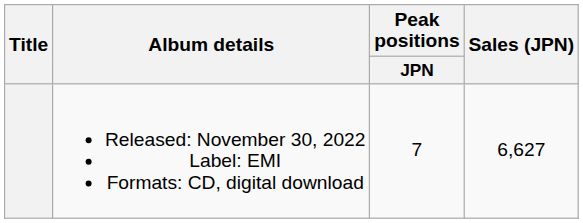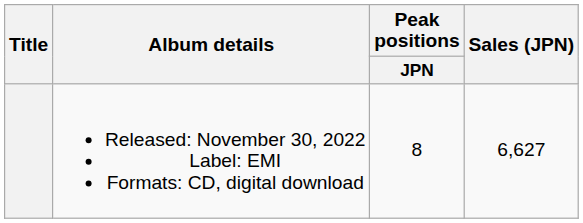(417, 150) 7 -> (417, 150) 8
